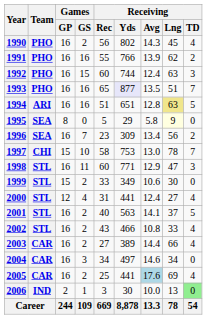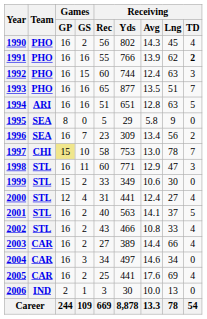(193, 58) normal -> (193, 58) bold
(128, 89) lavender background -> (128, 89) no background
(173, 105) khaki background -> (173, 105) no background
(173, 120) lightyellow background -> (173, 120) no background
(65, 151) no background -> (65, 151) khaki background
(152, 275) lightblue background -> (152, 275) no background
(193, 290) lightgreen background -> (193, 290) no background
